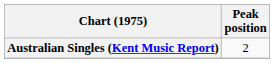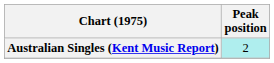(246, 48) no background -> (246, 48) paleturquoise background
